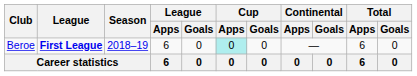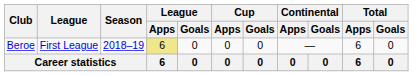(71, 46) bold -> (69, 46) normal
(166, 46) no background -> (162, 46) khaki background
(231, 46) paleturquoise background -> (227, 46) no background
